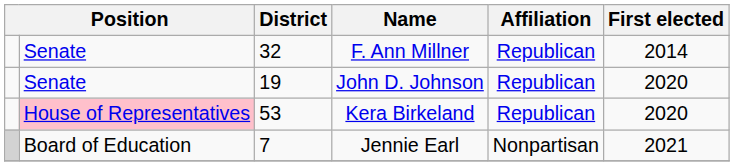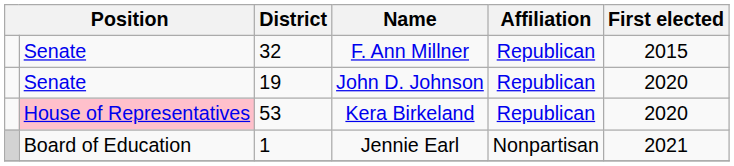(666, 51) 2014 -> (666, 51) 2015
(265, 144) 7 -> (265, 144) 1
